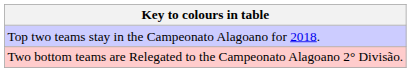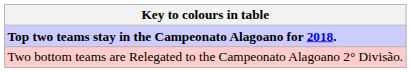(164, 36) normal -> (172, 36) bold
